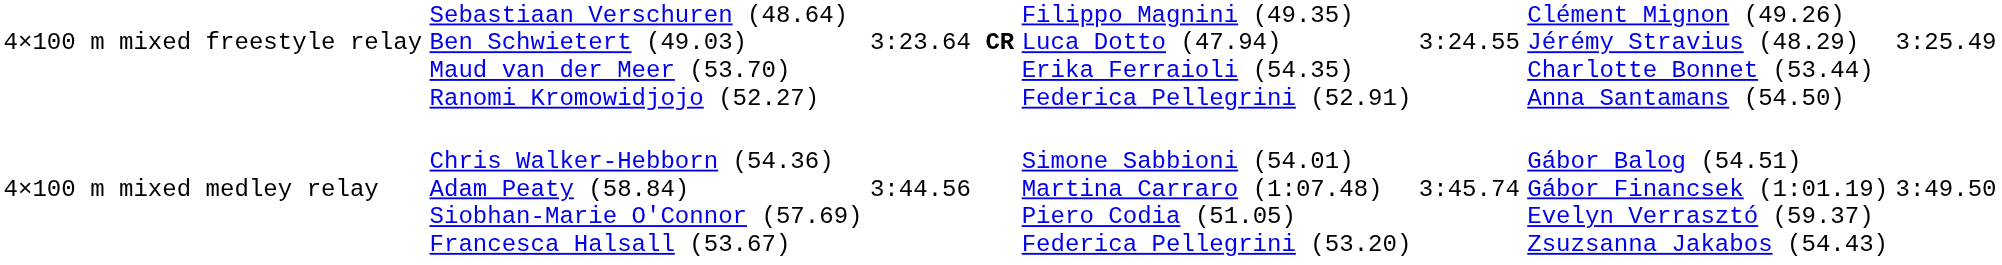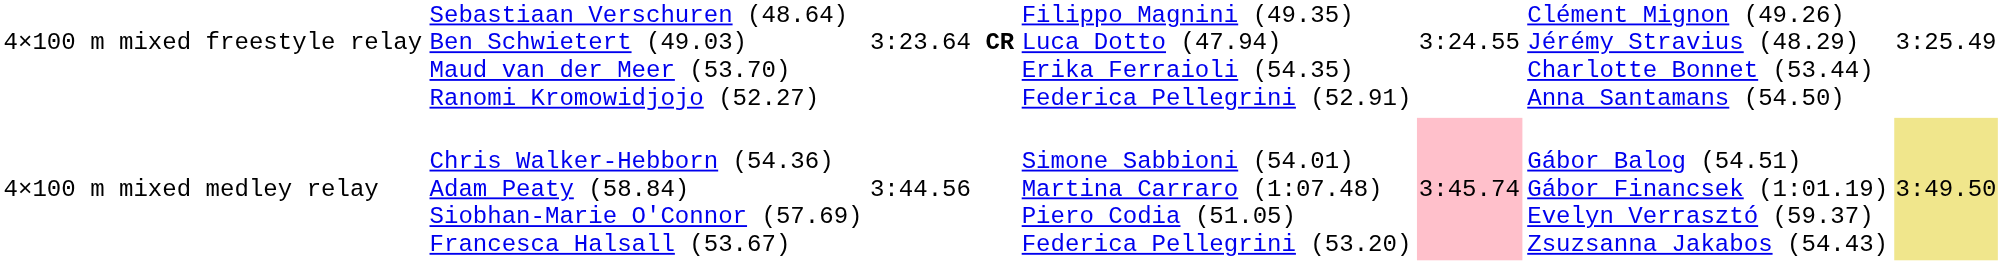(1469, 189) no background -> (1469, 189) pink background
(1946, 189) no background -> (1946, 189) khaki background
